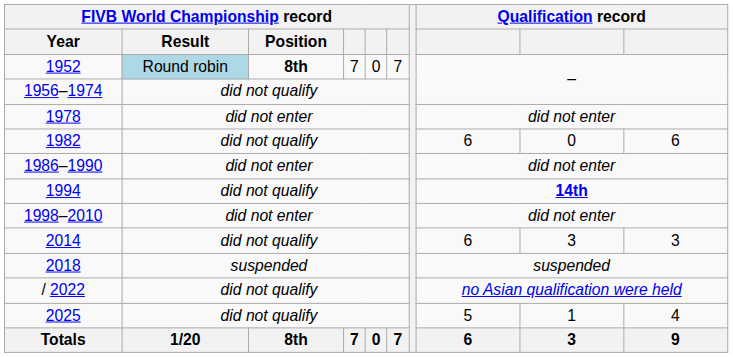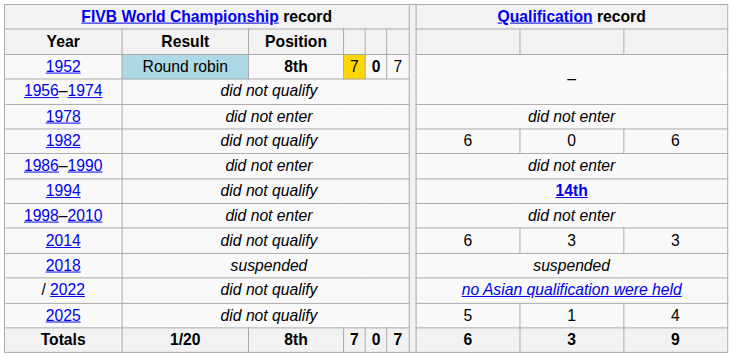(354, 66) no background -> (354, 66) gold background
(376, 66) normal -> (376, 66) bold
